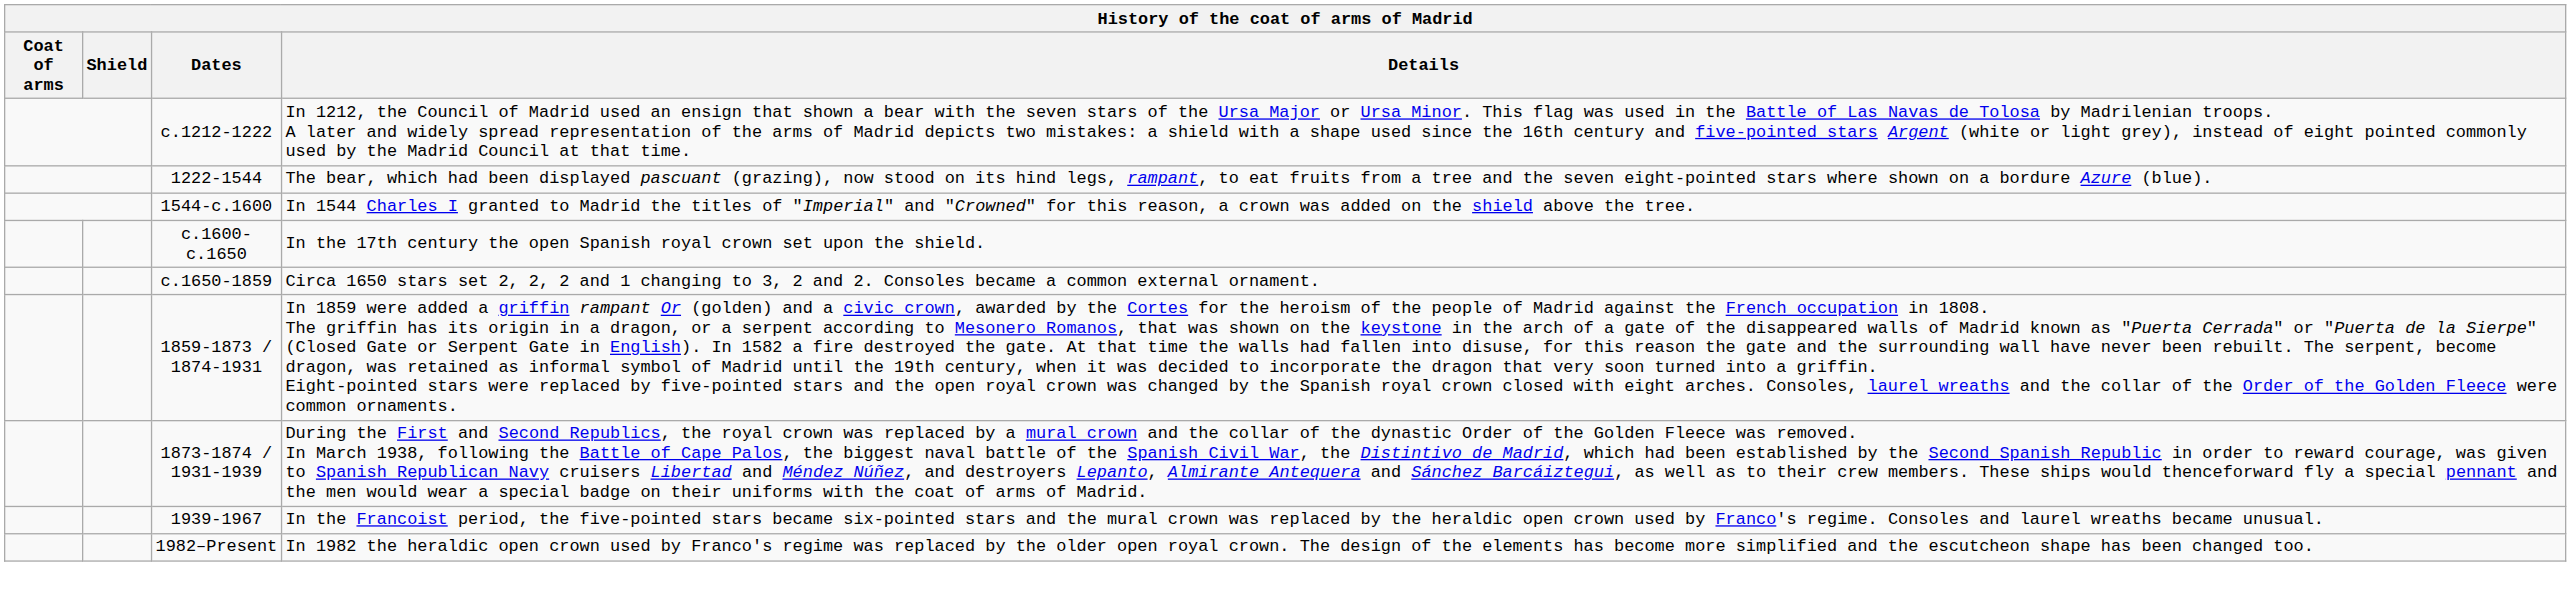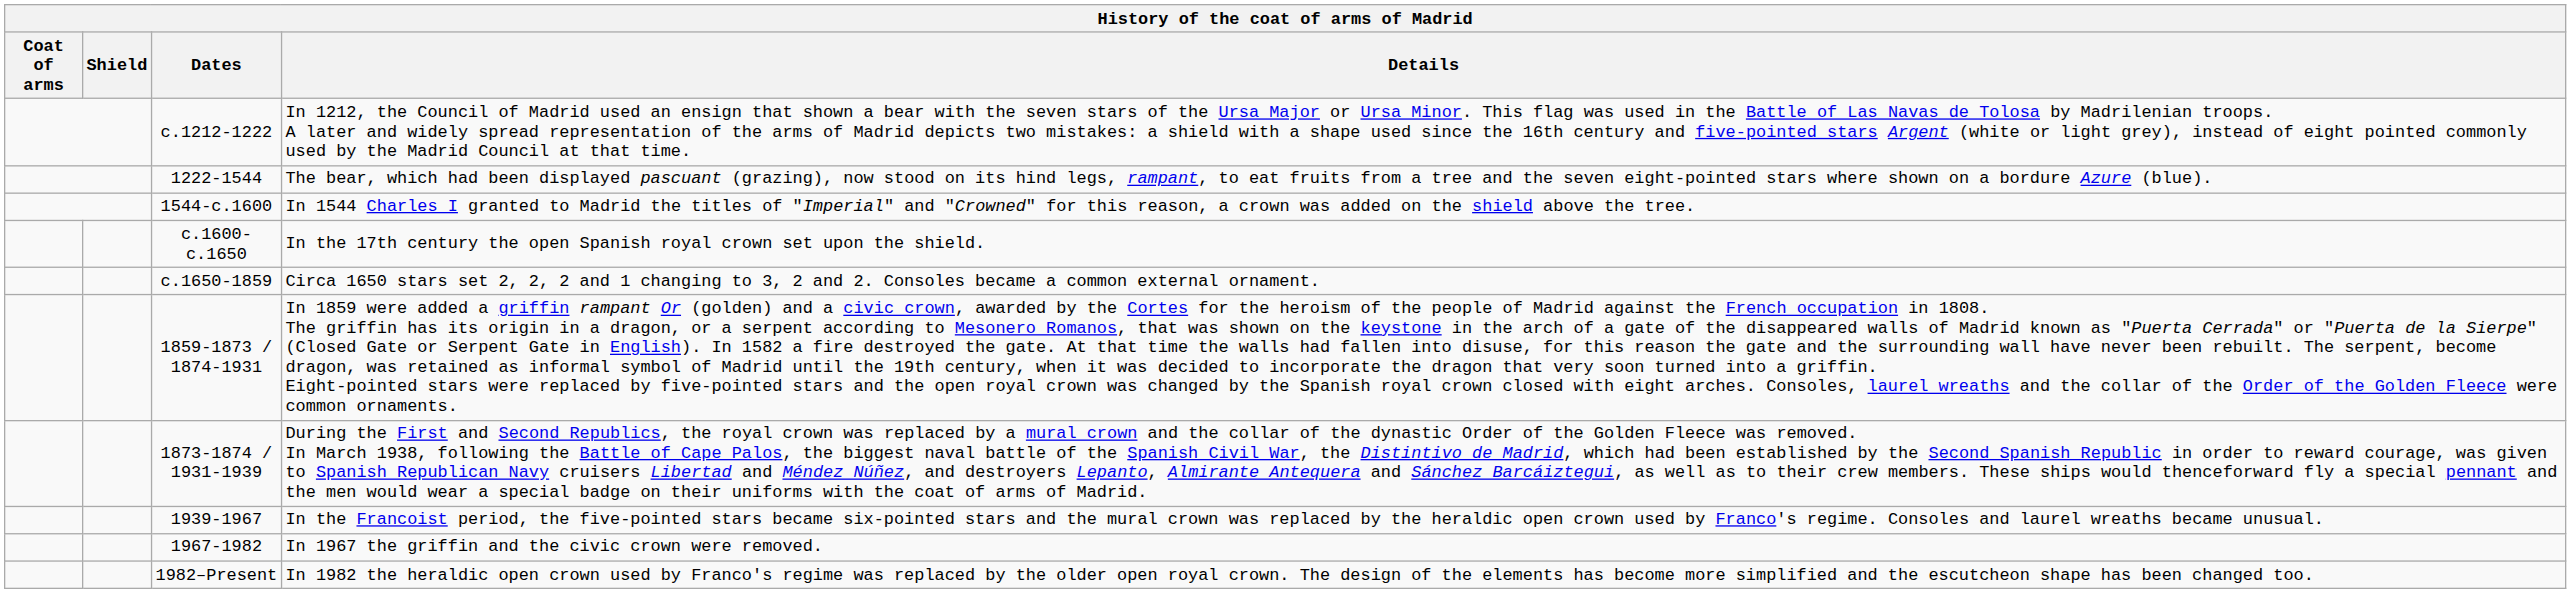+ row: (554, 547)
